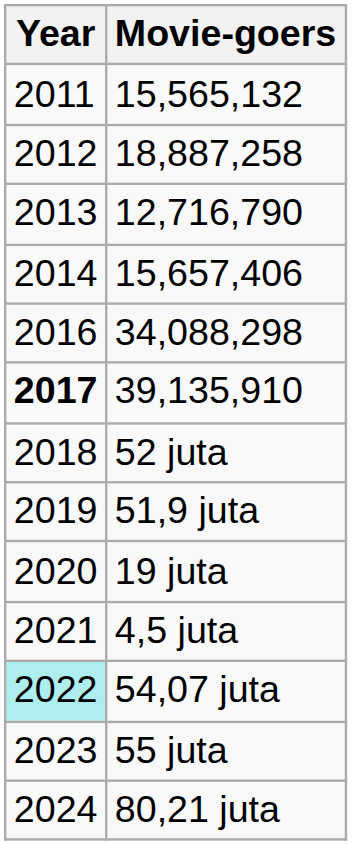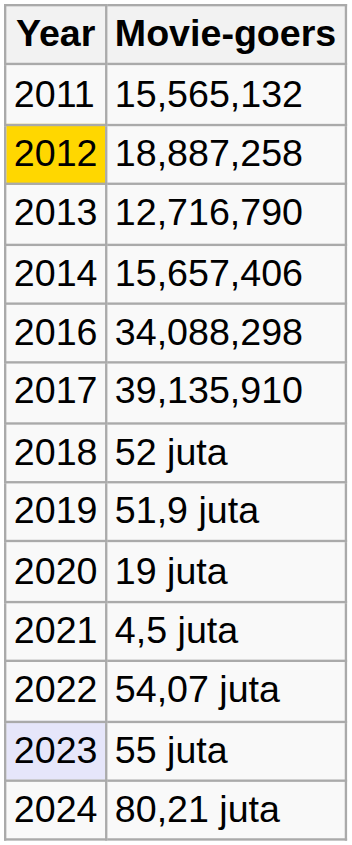(56, 153) no background -> (56, 153) gold background
(56, 392) bold -> (56, 392) normal
(56, 690) paleturquoise background -> (56, 690) no background
(56, 749) no background -> (56, 749) lavender background
